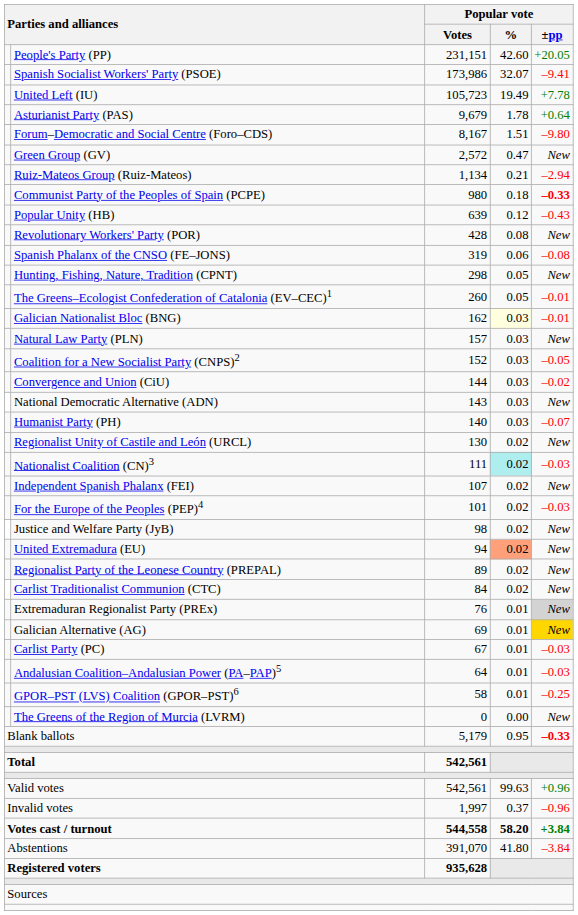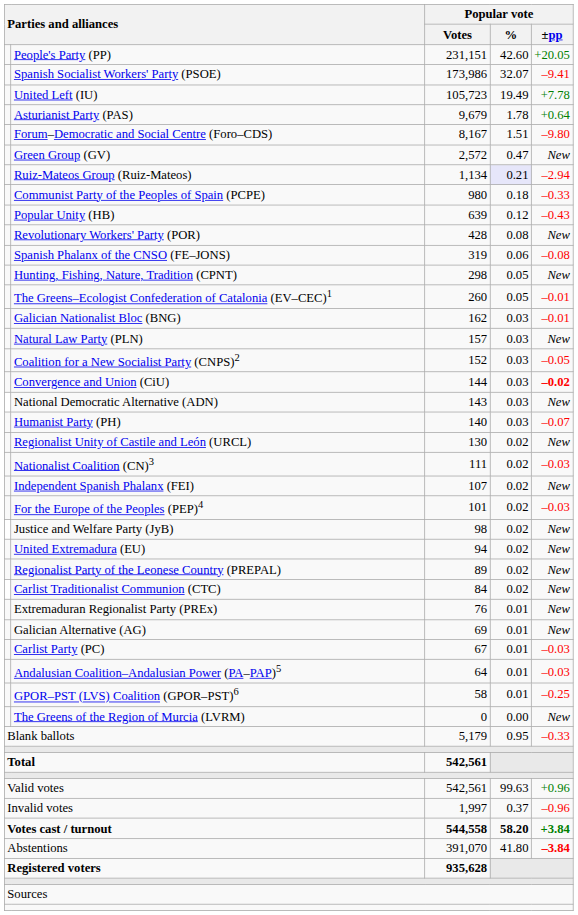(517, 174) no background -> (517, 174) lavender background
(556, 194) bold -> (556, 194) normal
(517, 318) lightyellow background -> (517, 318) no background
(556, 382) normal -> (556, 382) bold
(517, 464) paleturquoise background -> (517, 464) no background
(517, 549) lightsalmon background -> (517, 549) no background
(559, 609) lightgrey background -> (559, 609) no background
(559, 629) gold background -> (559, 629) no background
(556, 736) bold -> (556, 736) normal
(556, 848) normal -> (556, 848) bold
